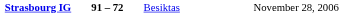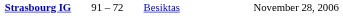(107, 7) bold -> (107, 7) normal
